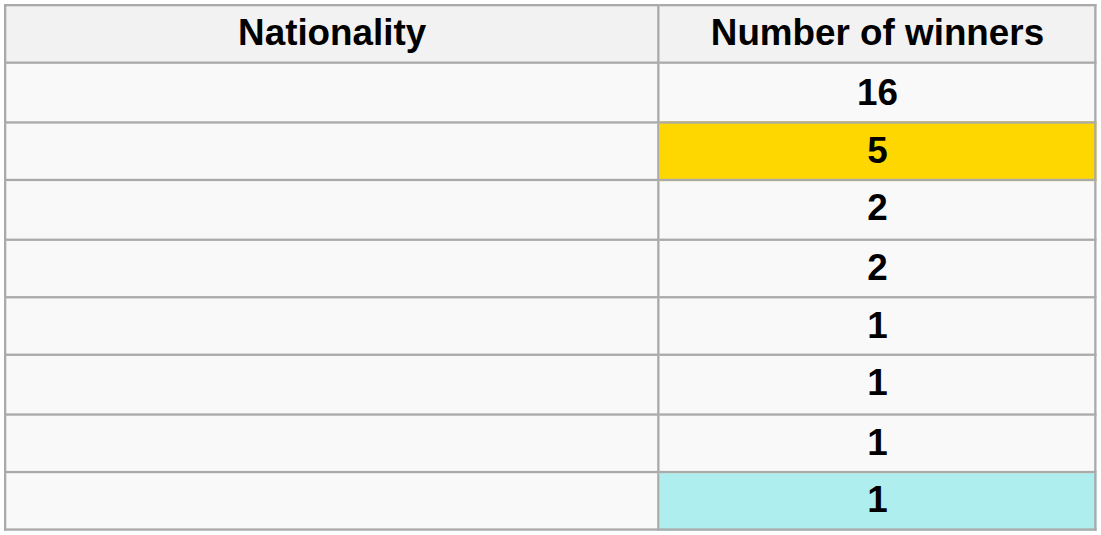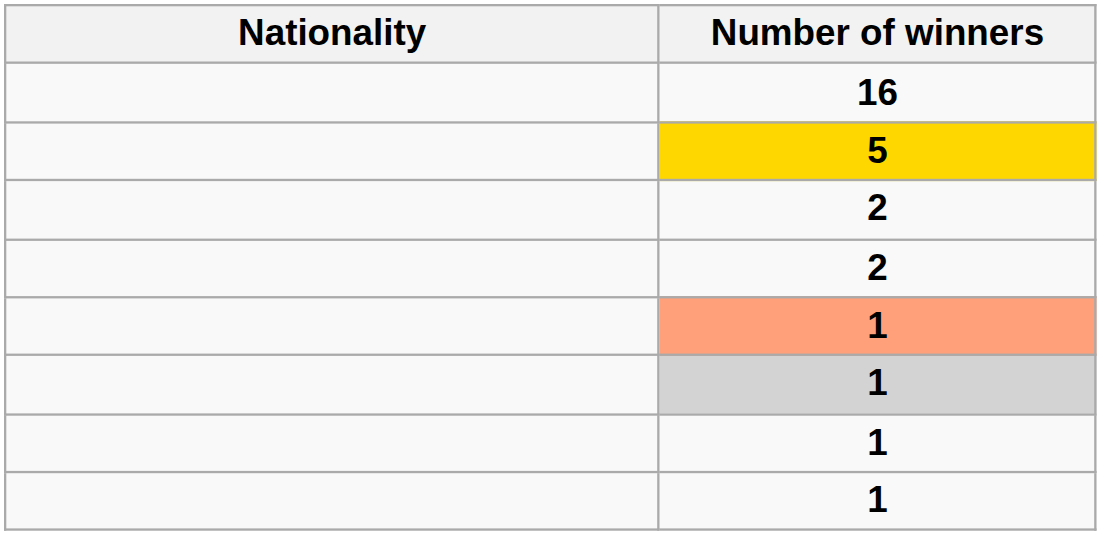(877, 325) no background -> (877, 325) lightsalmon background
(877, 383) no background -> (877, 383) lightgrey background
(877, 500) paleturquoise background -> (877, 500) no background
